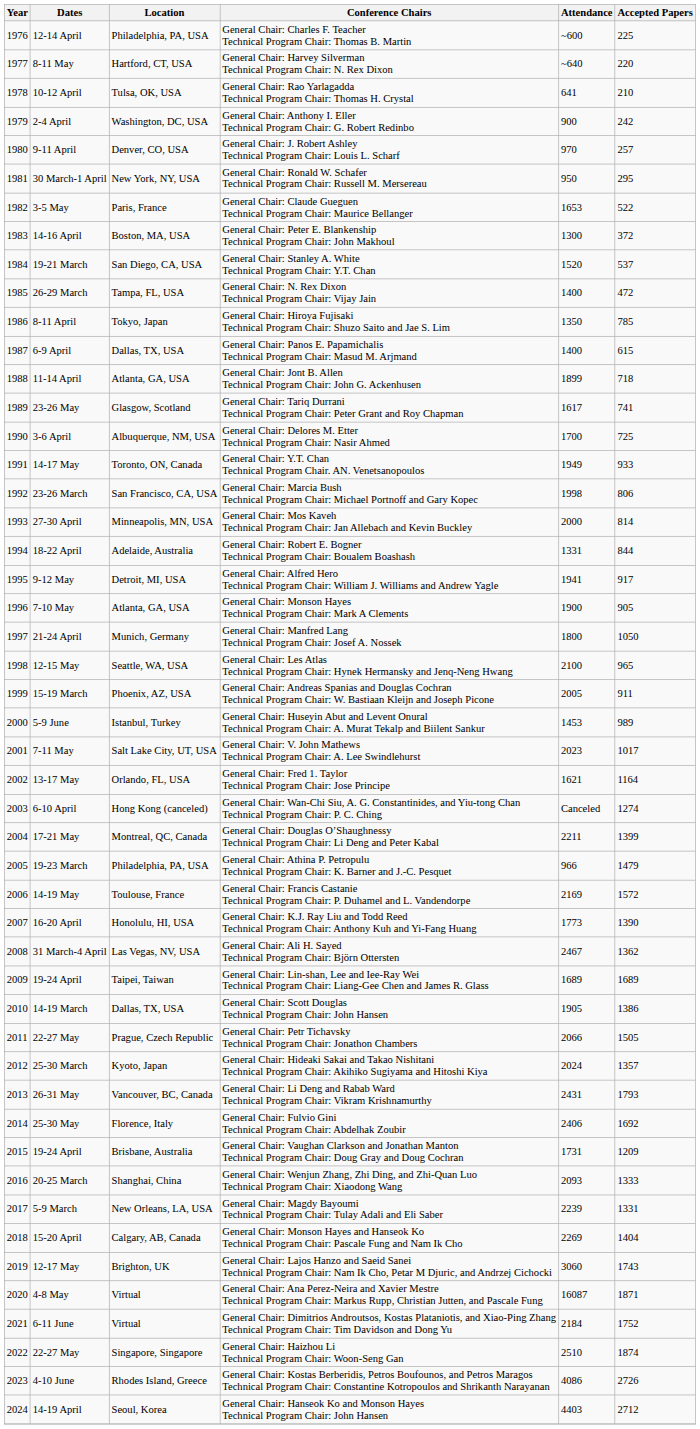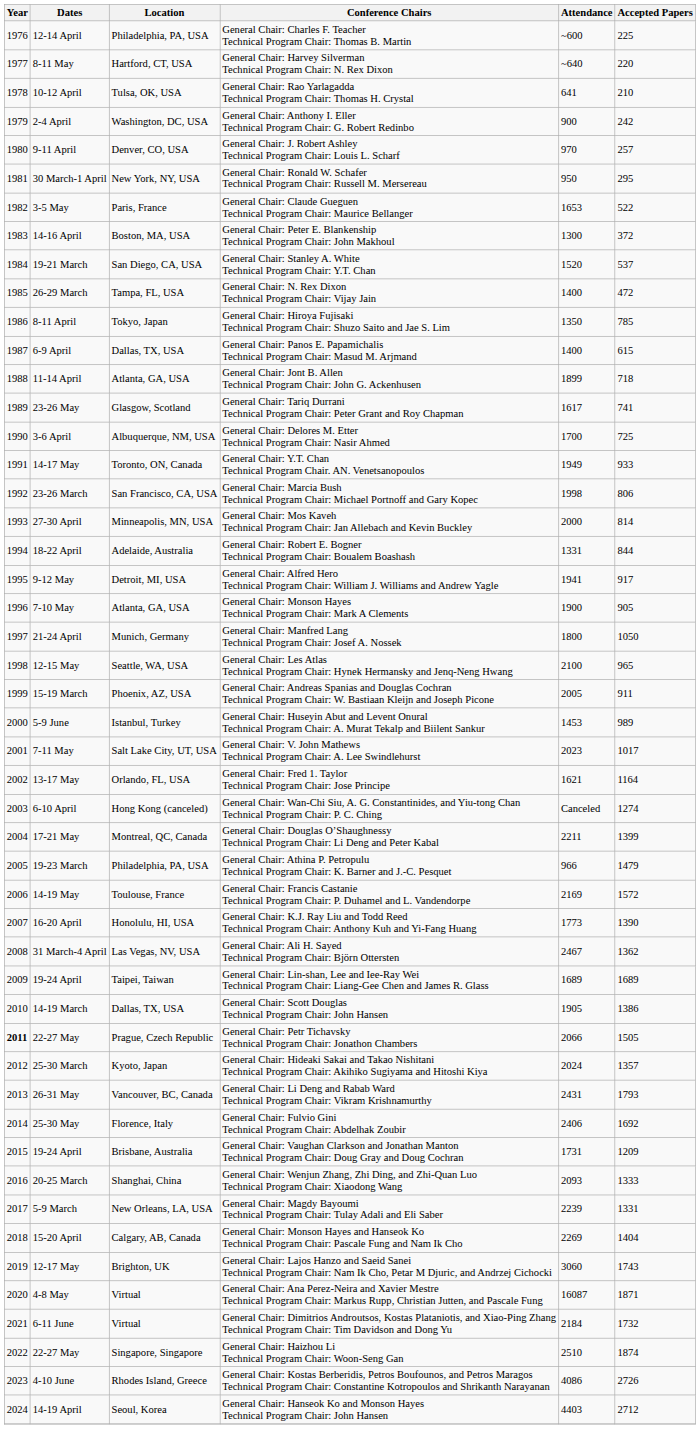(17, 1037) normal -> (17, 1037) bold
(628, 1323) 1752 -> (628, 1323) 1732
